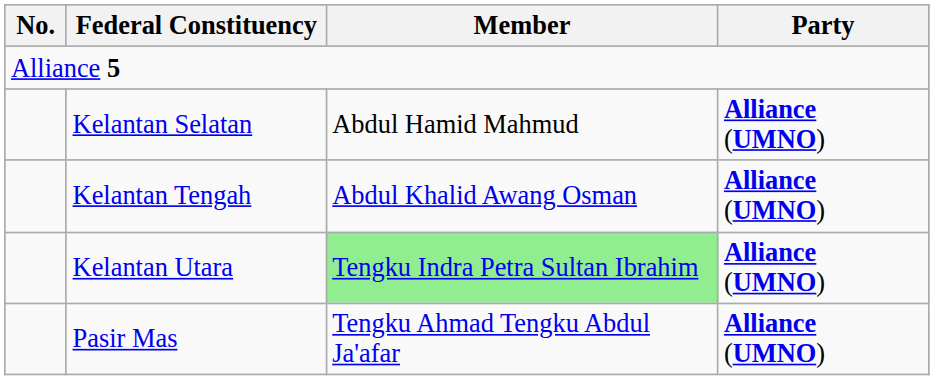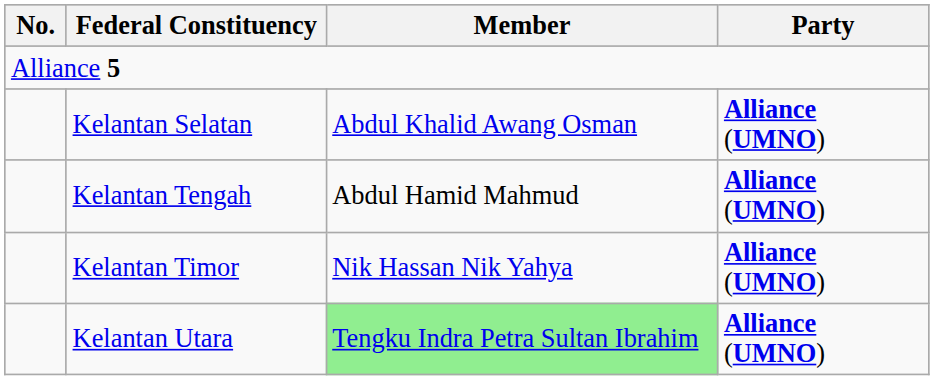(455, 124) Abdul Hamid Mahmud -> (485, 124) Abdul Khalid Awang Osman
(485, 195) Abdul Khalid Awang Osman -> (455, 195) Abdul Hamid Mahmud
+ row: (156, 267)
- row: (125, 338)
